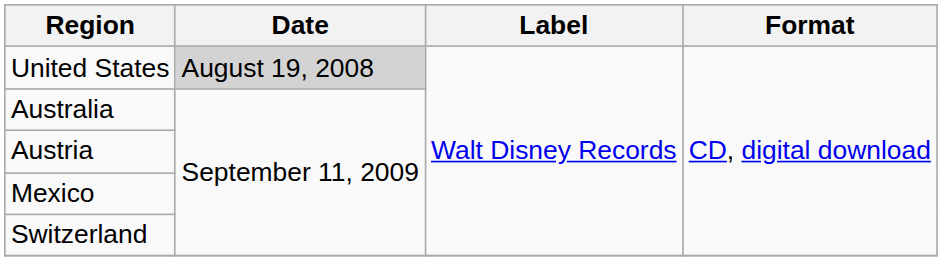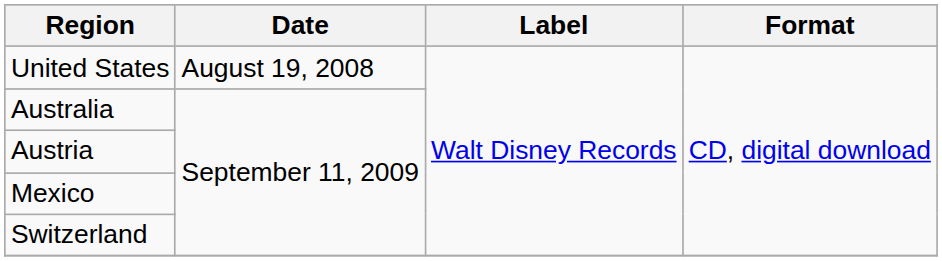(278, 67) lightgrey background -> (278, 67) no background
